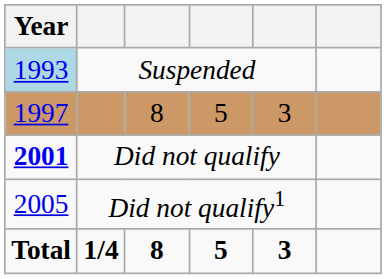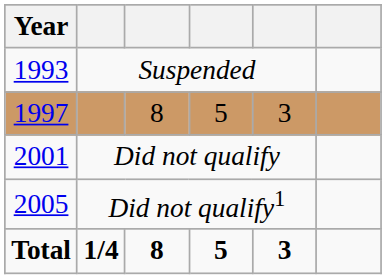(41, 69) lightblue background -> (41, 69) no background
(41, 156) bold -> (41, 156) normal
